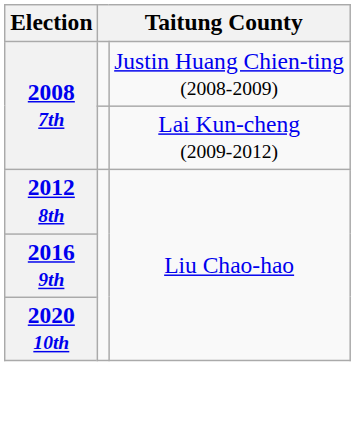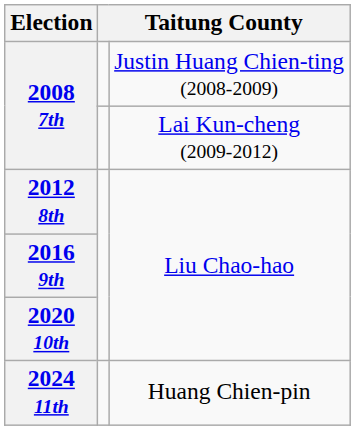+ row: (51, 392)
